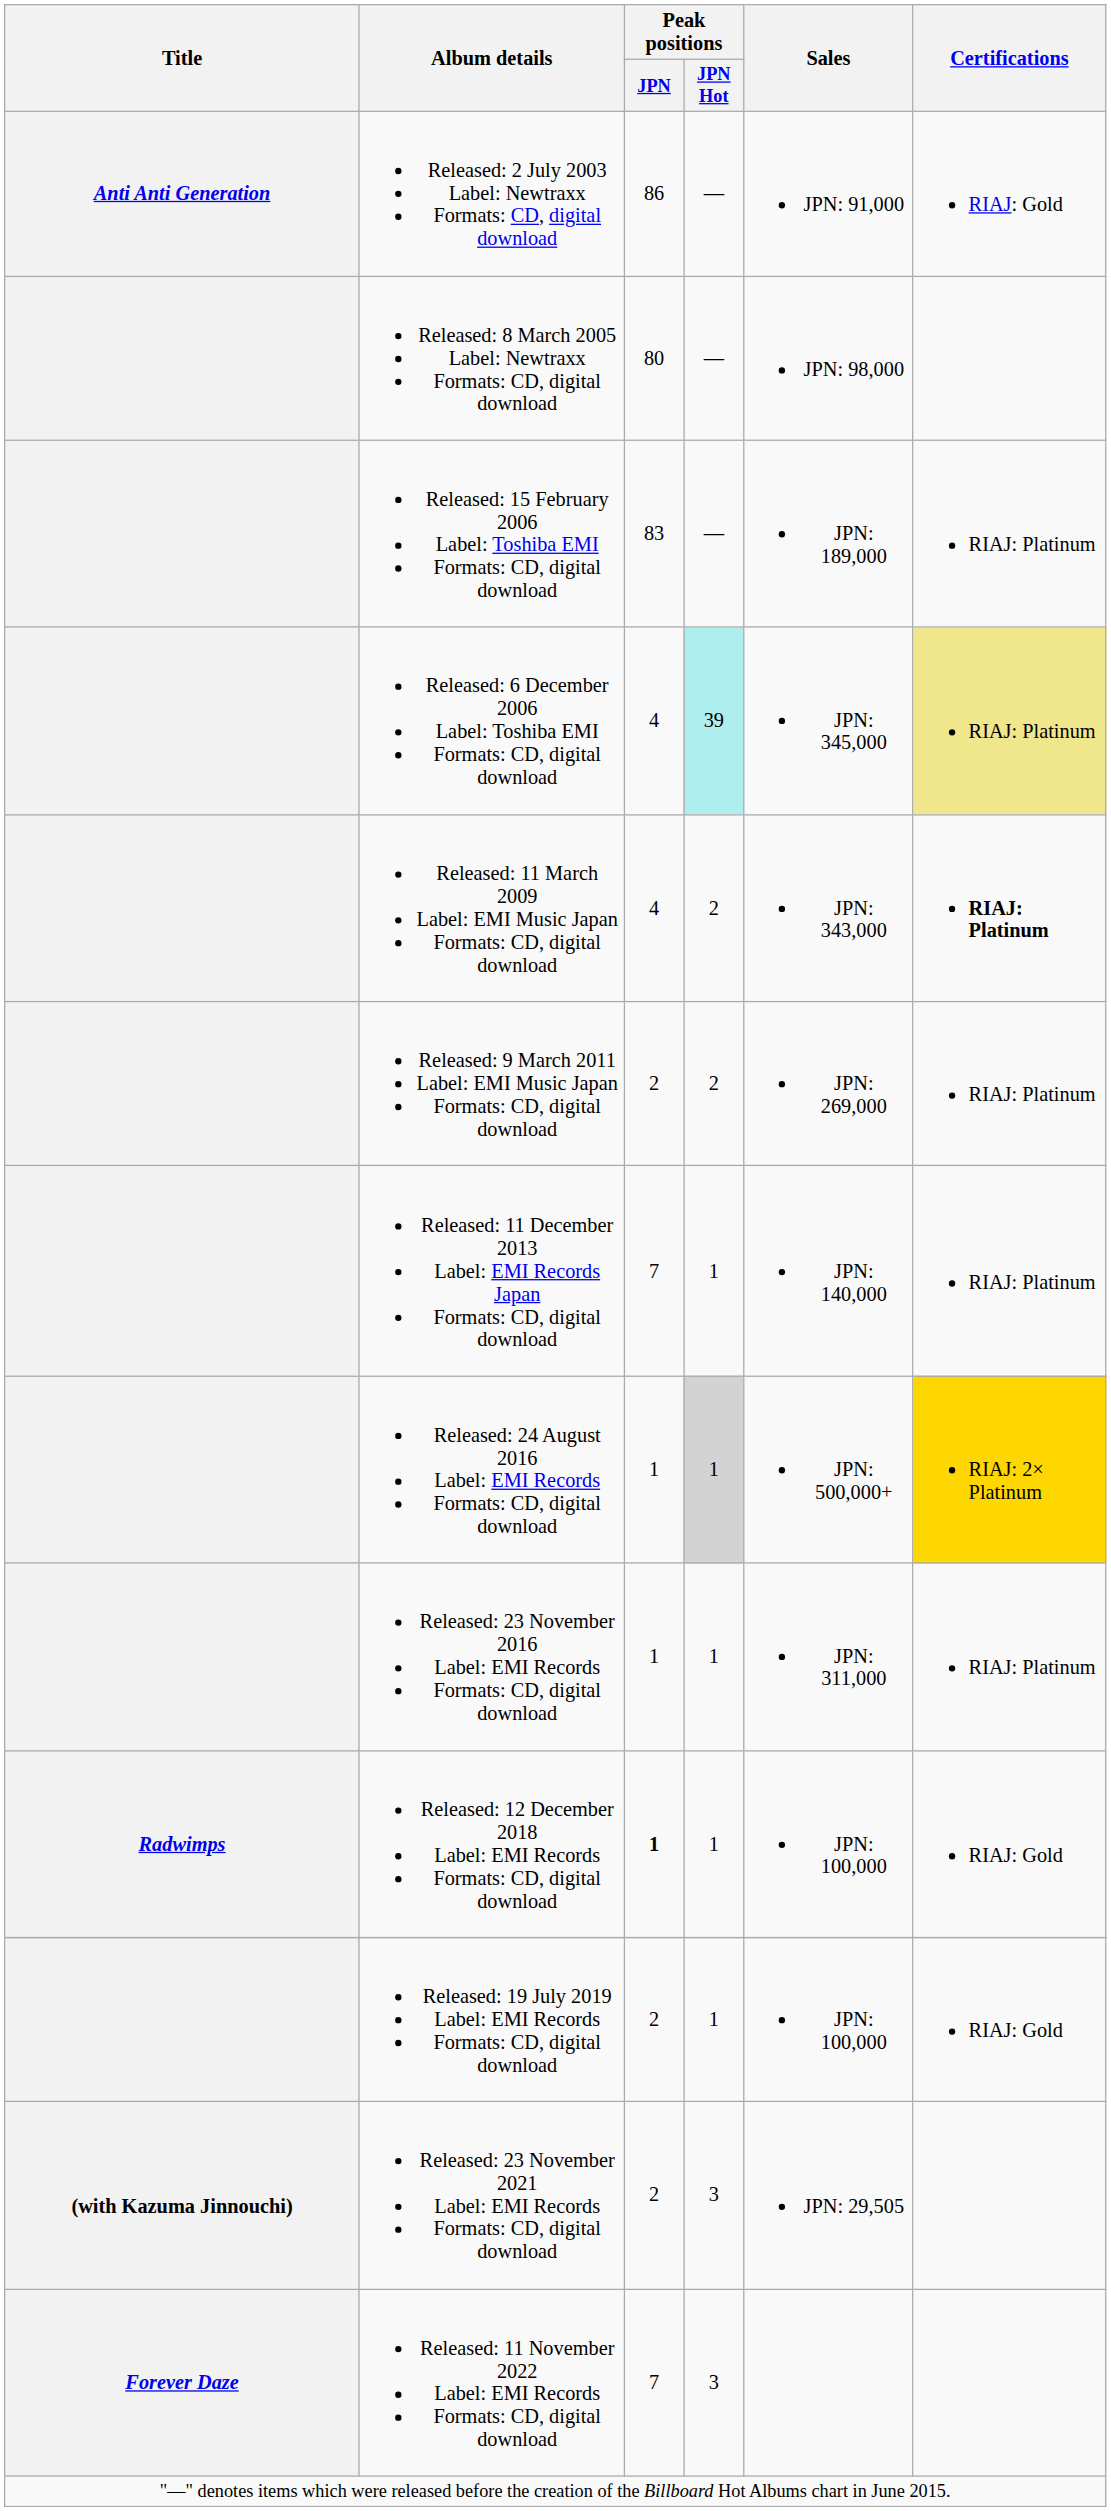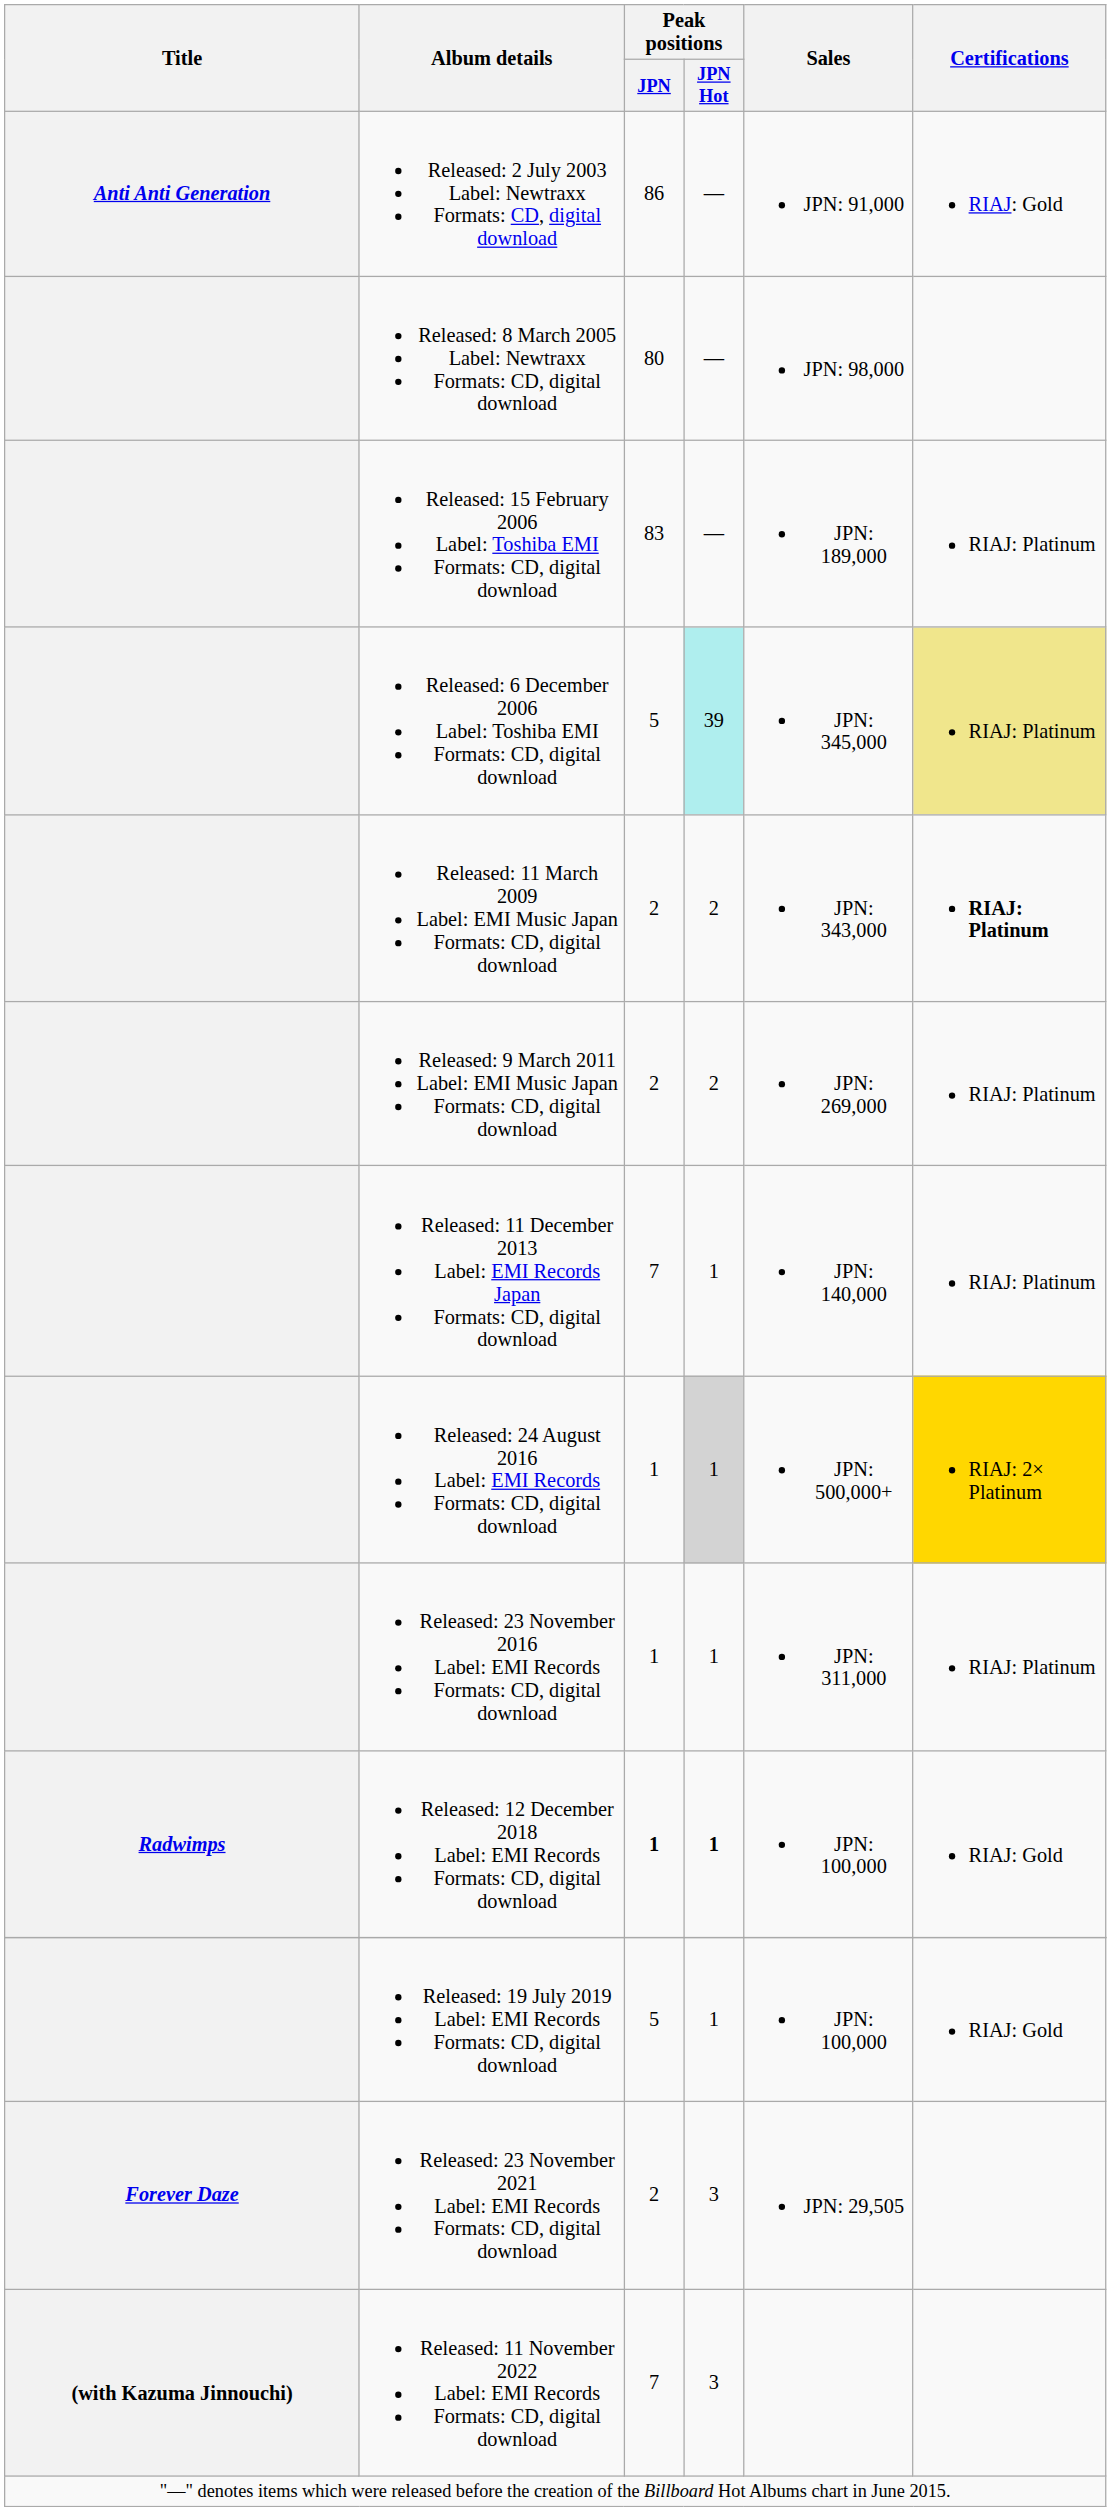(654, 720) 4 -> (654, 720) 5
(654, 907) 4 -> (654, 907) 2
(714, 1843) normal -> (714, 1843) bold
(654, 2019) 2 -> (654, 2019) 5
(182, 2206) (with Kazuma Jinnouchi) -> (182, 2195) Forever Daze
(182, 2382) Forever Daze -> (182, 2393) (with Kazuma Jinnouchi)
